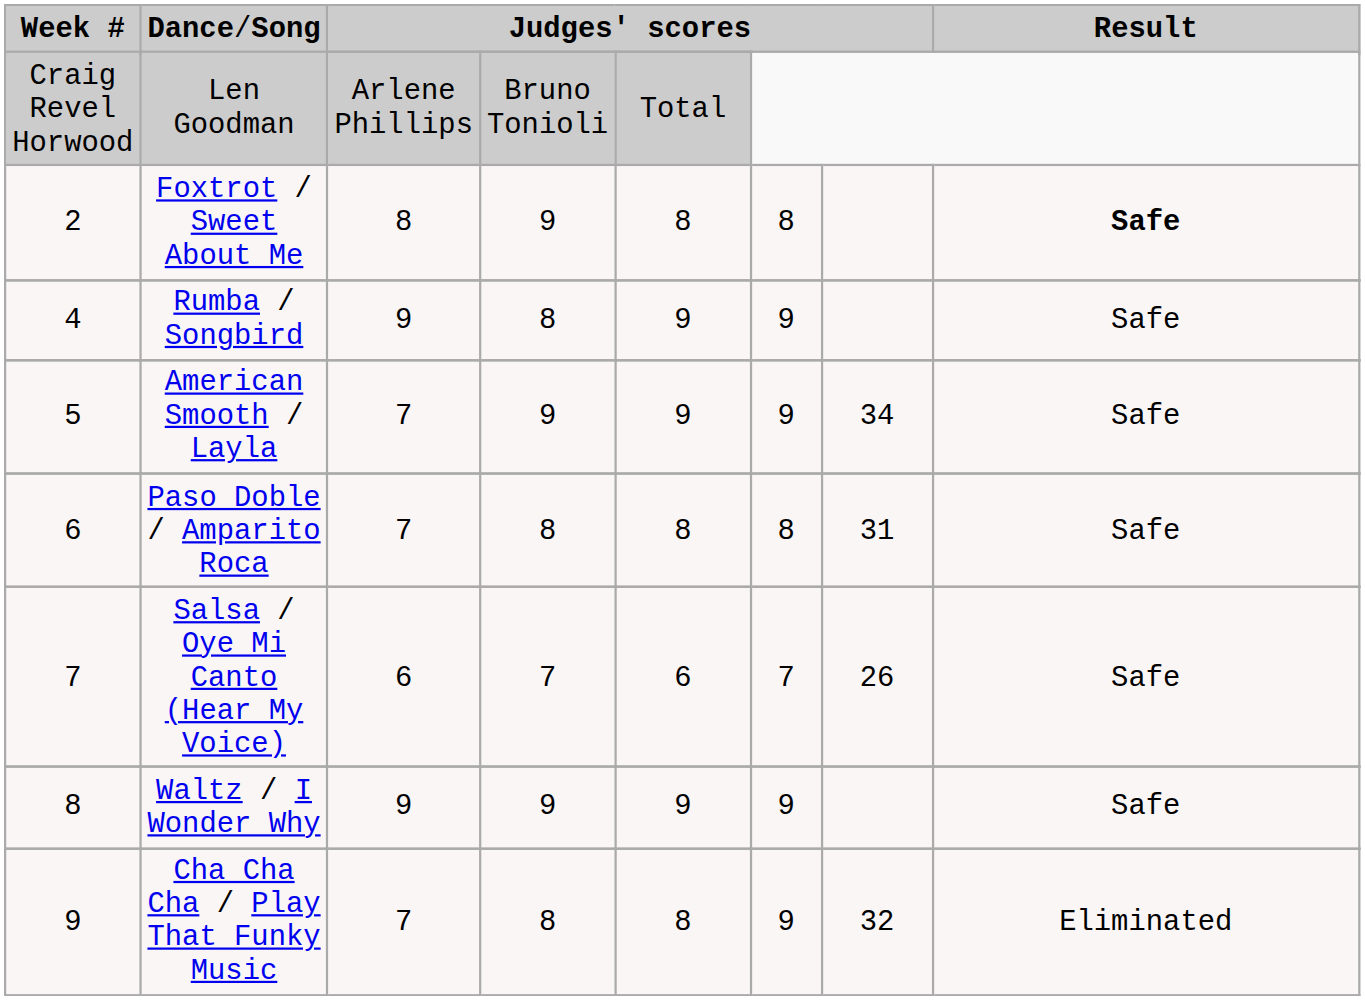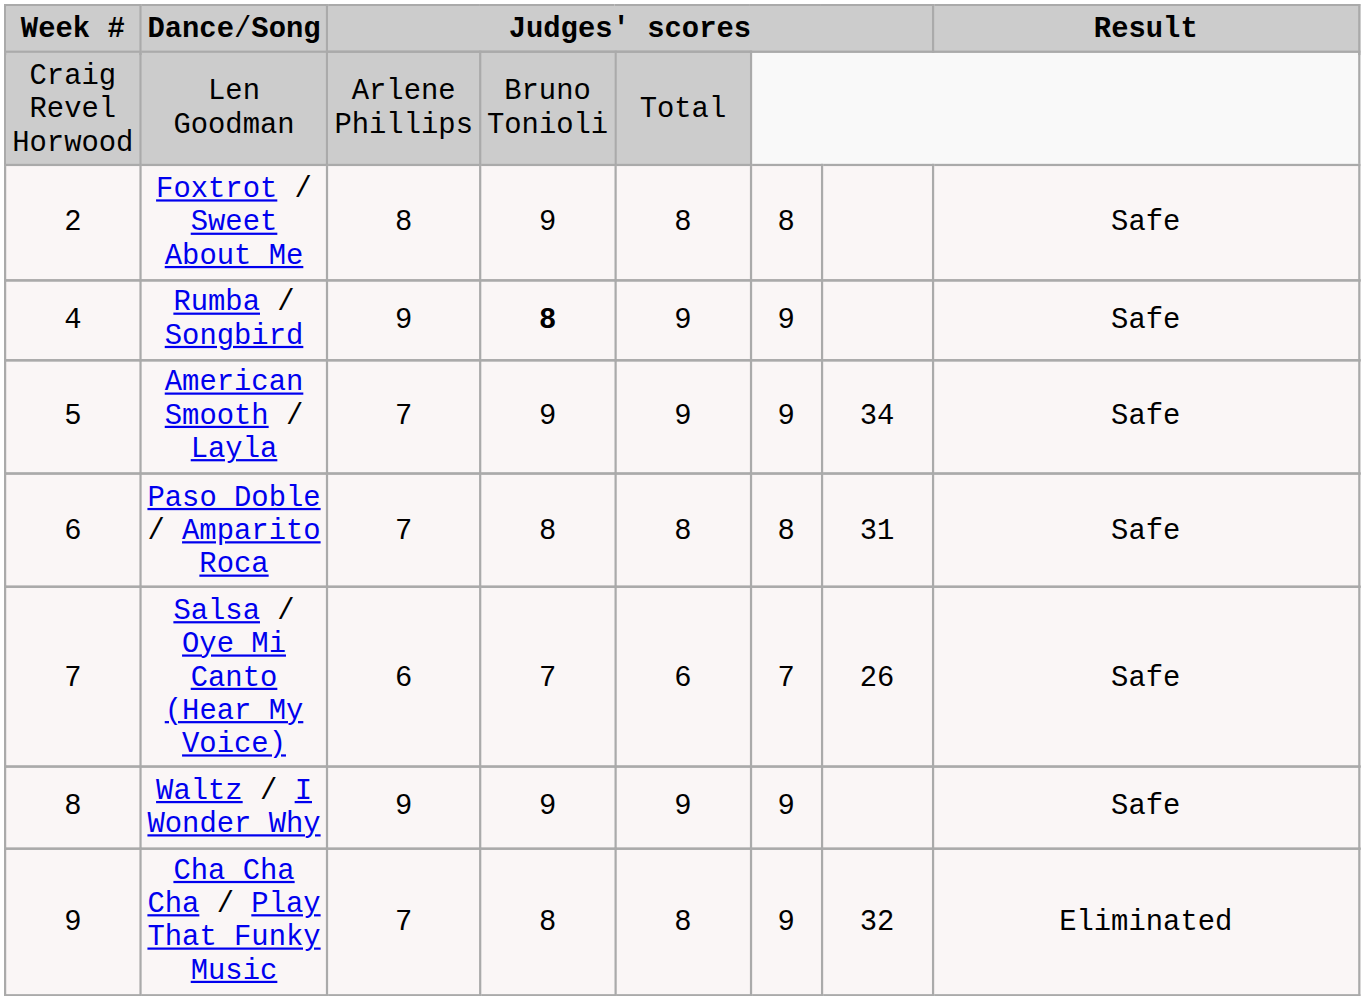(1146, 223) bold -> (1146, 223) normal
(548, 320) normal -> (548, 320) bold
